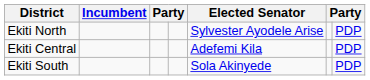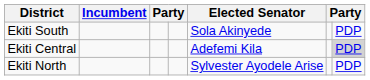rows swapped: (37, 31) <-> (38, 66)
(348, 48) no background -> (348, 48) lightgrey background
